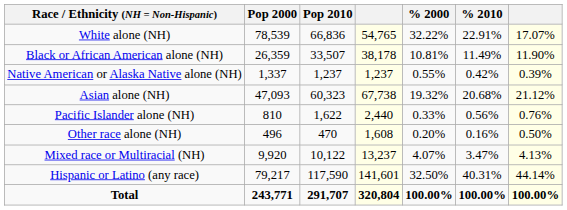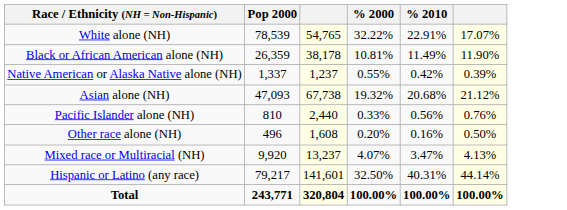- column: (328, 14)
